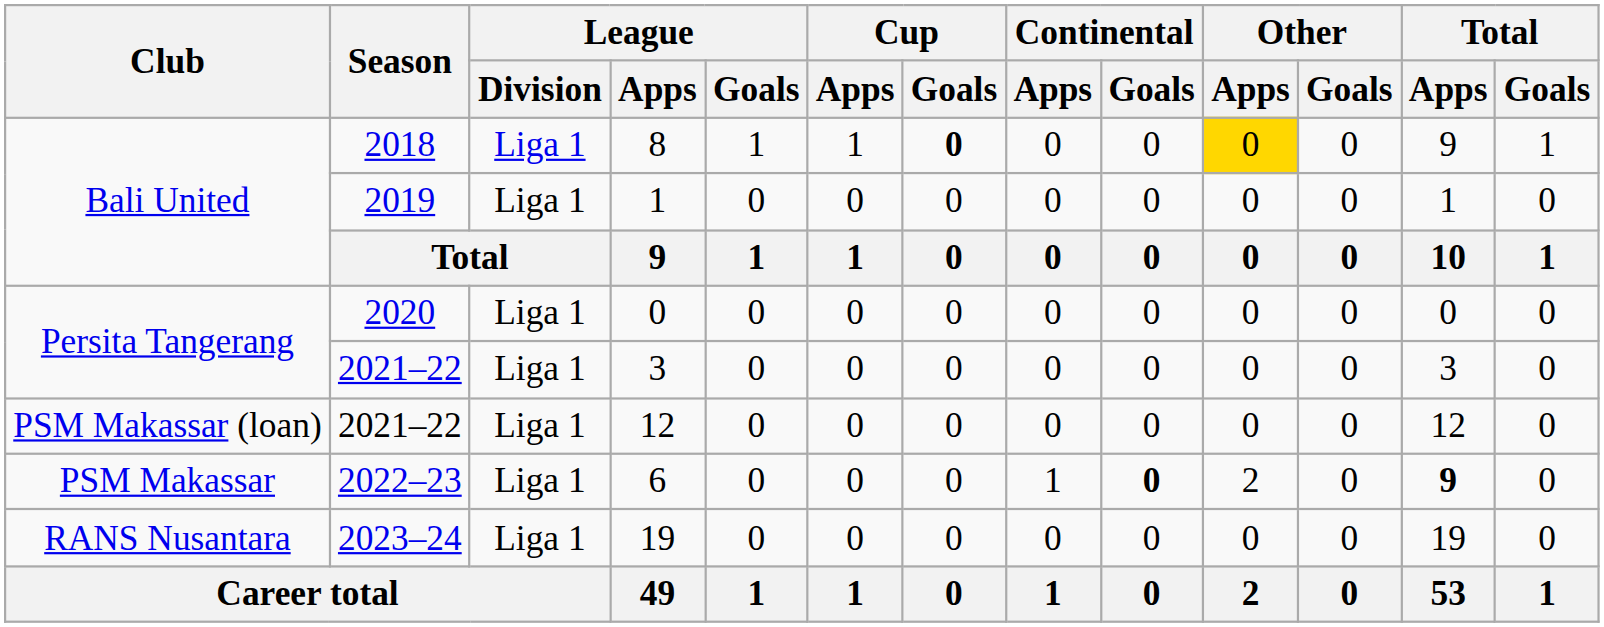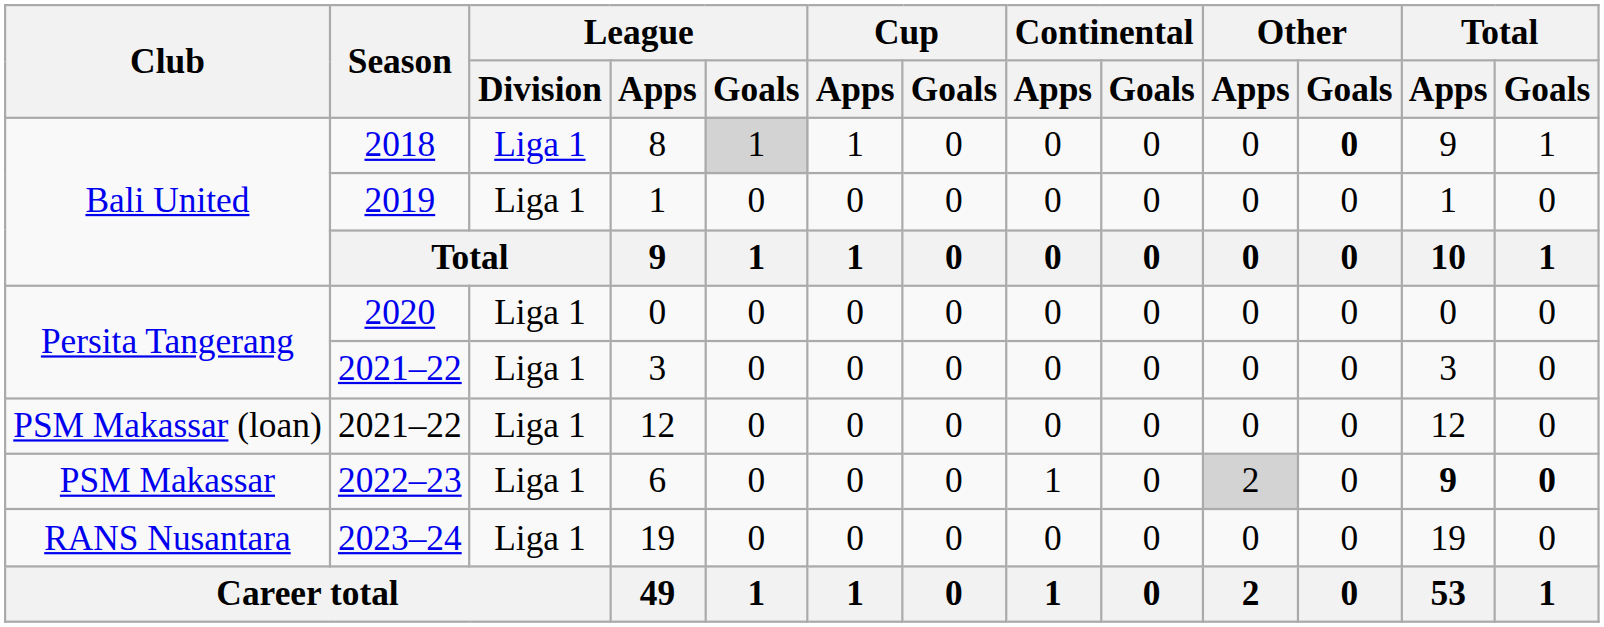(756, 144) no background -> (756, 144) lightgrey background
(954, 144) bold -> (954, 144) normal
(1250, 144) gold background -> (1250, 144) no background
(1349, 144) normal -> (1349, 144) bold
(1152, 481) bold -> (1152, 481) normal
(1250, 481) no background -> (1250, 481) lightgrey background
(1547, 481) normal -> (1547, 481) bold
